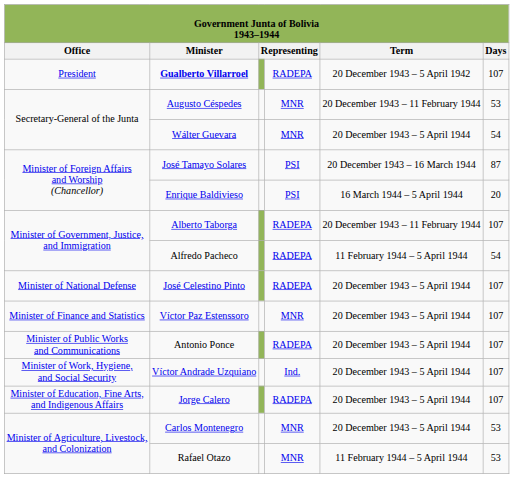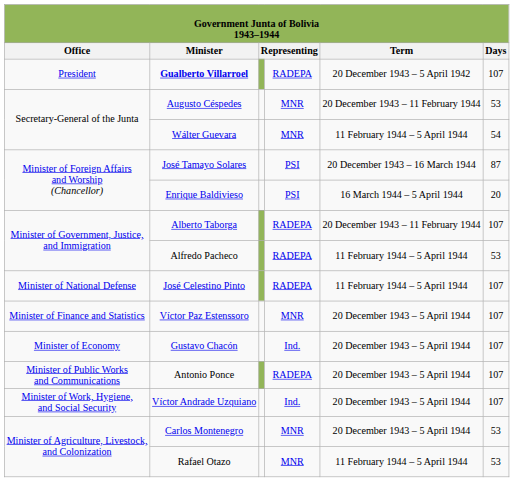(401, 134) 20 December 1943 – 5 April 1944 -> (401, 134) 11 February 1944 – 5 April 1944
(496, 255) 54 -> (496, 255) 53
(401, 285) 20 December 1943 – 5 April 1944 -> (401, 285) 11 February 1944 – 5 April 1944
+ row: (204, 346)
- row: (204, 399)
